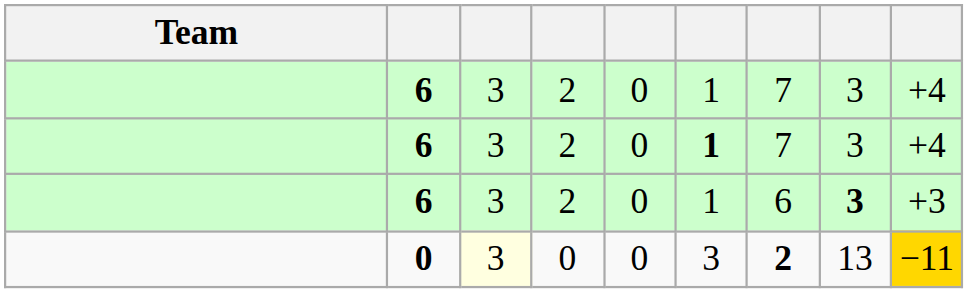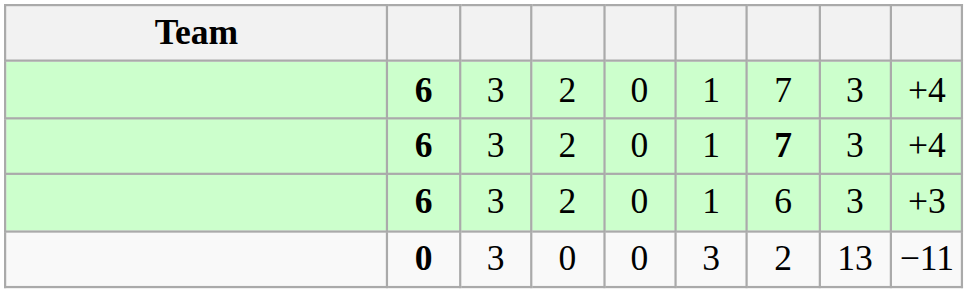(711, 145) bold -> (711, 145) normal
(783, 145) normal -> (783, 145) bold
(855, 201) bold -> (855, 201) normal
(496, 257) lightyellow background -> (496, 257) no background
(783, 257) bold -> (783, 257) normal
(927, 257) gold background -> (927, 257) no background
